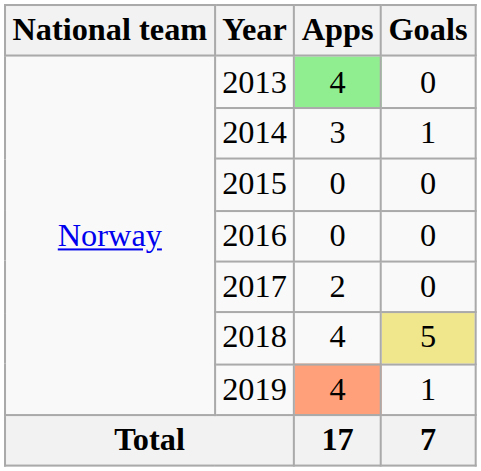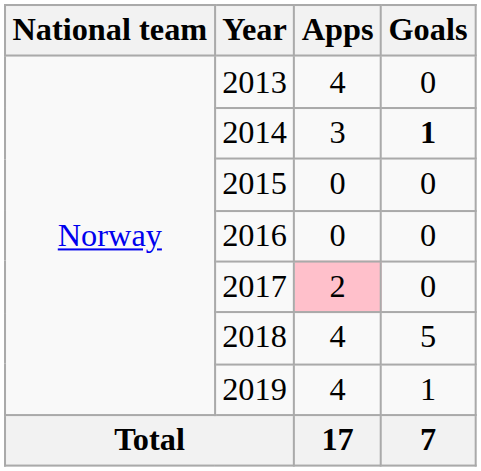(338, 81) lightgreen background -> (338, 81) no background
(428, 132) normal -> (428, 132) bold
(338, 286) no background -> (338, 286) pink background
(428, 337) khaki background -> (428, 337) no background
(338, 388) lightsalmon background -> (338, 388) no background
